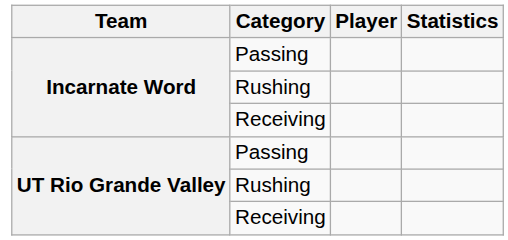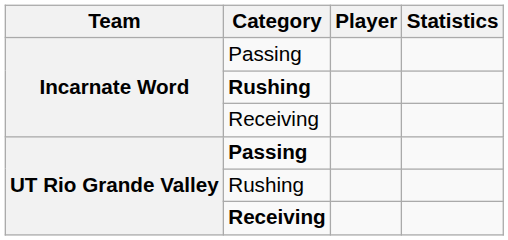(273, 86) normal -> (270, 86) bold
(272, 152) normal -> (268, 152) bold
(280, 217) normal -> (277, 217) bold
